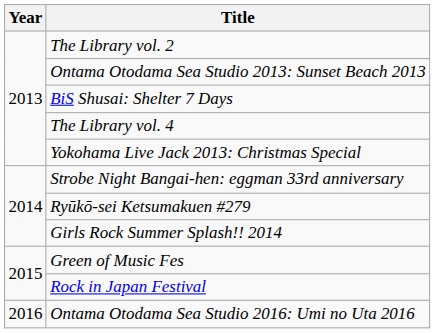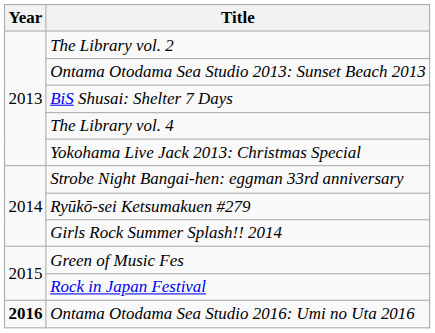(25, 313) normal -> (25, 313) bold
